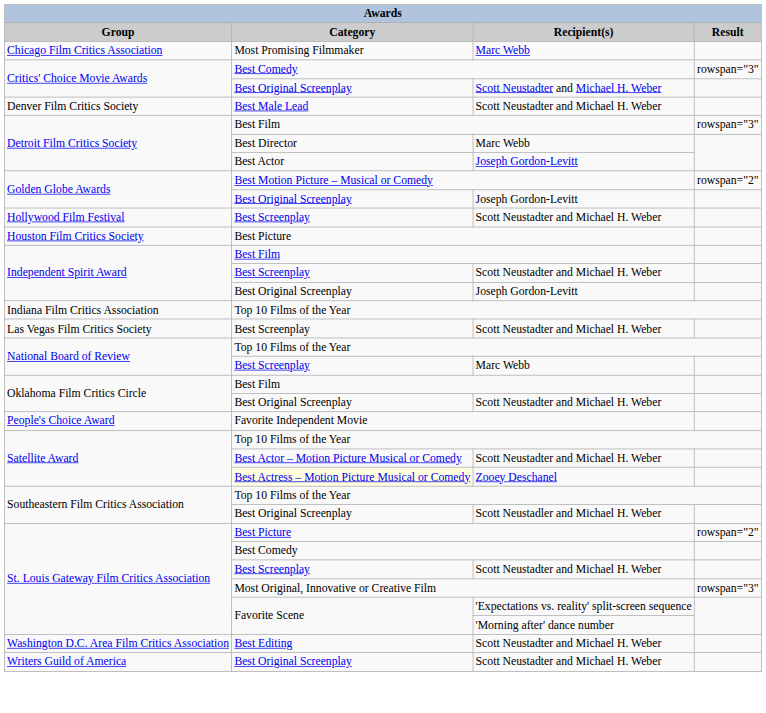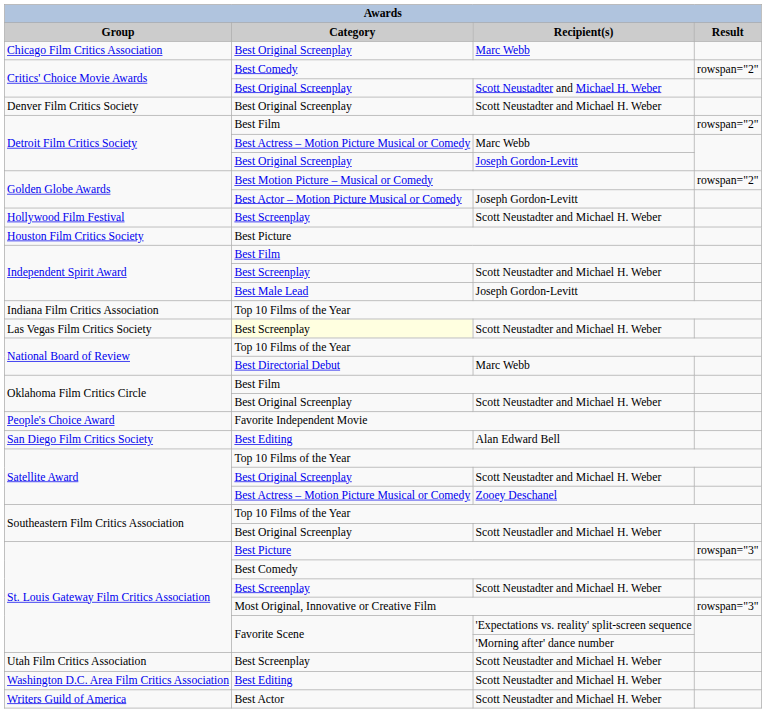(299, 50) Most Promising Filmmaker -> (293, 50) Best Original Screenplay
(728, 69) rowspan="3" -> (728, 69) rowspan="2"
(271, 106) Best Male Lead -> (293, 106) Best Original Screenplay
(728, 124) rowspan="3" -> (728, 124) rowspan="2"
(266, 143) Best Director -> (352, 143) Best Actress – Motion Picture Musical or Comedy
(259, 161) Best Actor -> (293, 161) Best Original Screenplay
(293, 198) Best Original Screenplay -> (348, 198) Best Actor – Motion Picture Musical or Comedy
(293, 291) Best Original Screenplay -> (271, 291) Best Male Lead
(272, 328) no background -> (272, 328) lightyellow background
(272, 365) Best Screenplay -> (287, 365) Best Directorial Debut
+ row: (80, 439)
(348, 458) Best Actor – Motion Picture Musical or Comedy -> (293, 476) Best Original Screenplay
(352, 476) lightyellow background -> (352, 495) no background
(728, 532) rowspan="2" -> (728, 550) rowspan="3"
+ row: (77, 662)
(293, 662) Best Original Screenplay -> (259, 699) Best Actor
